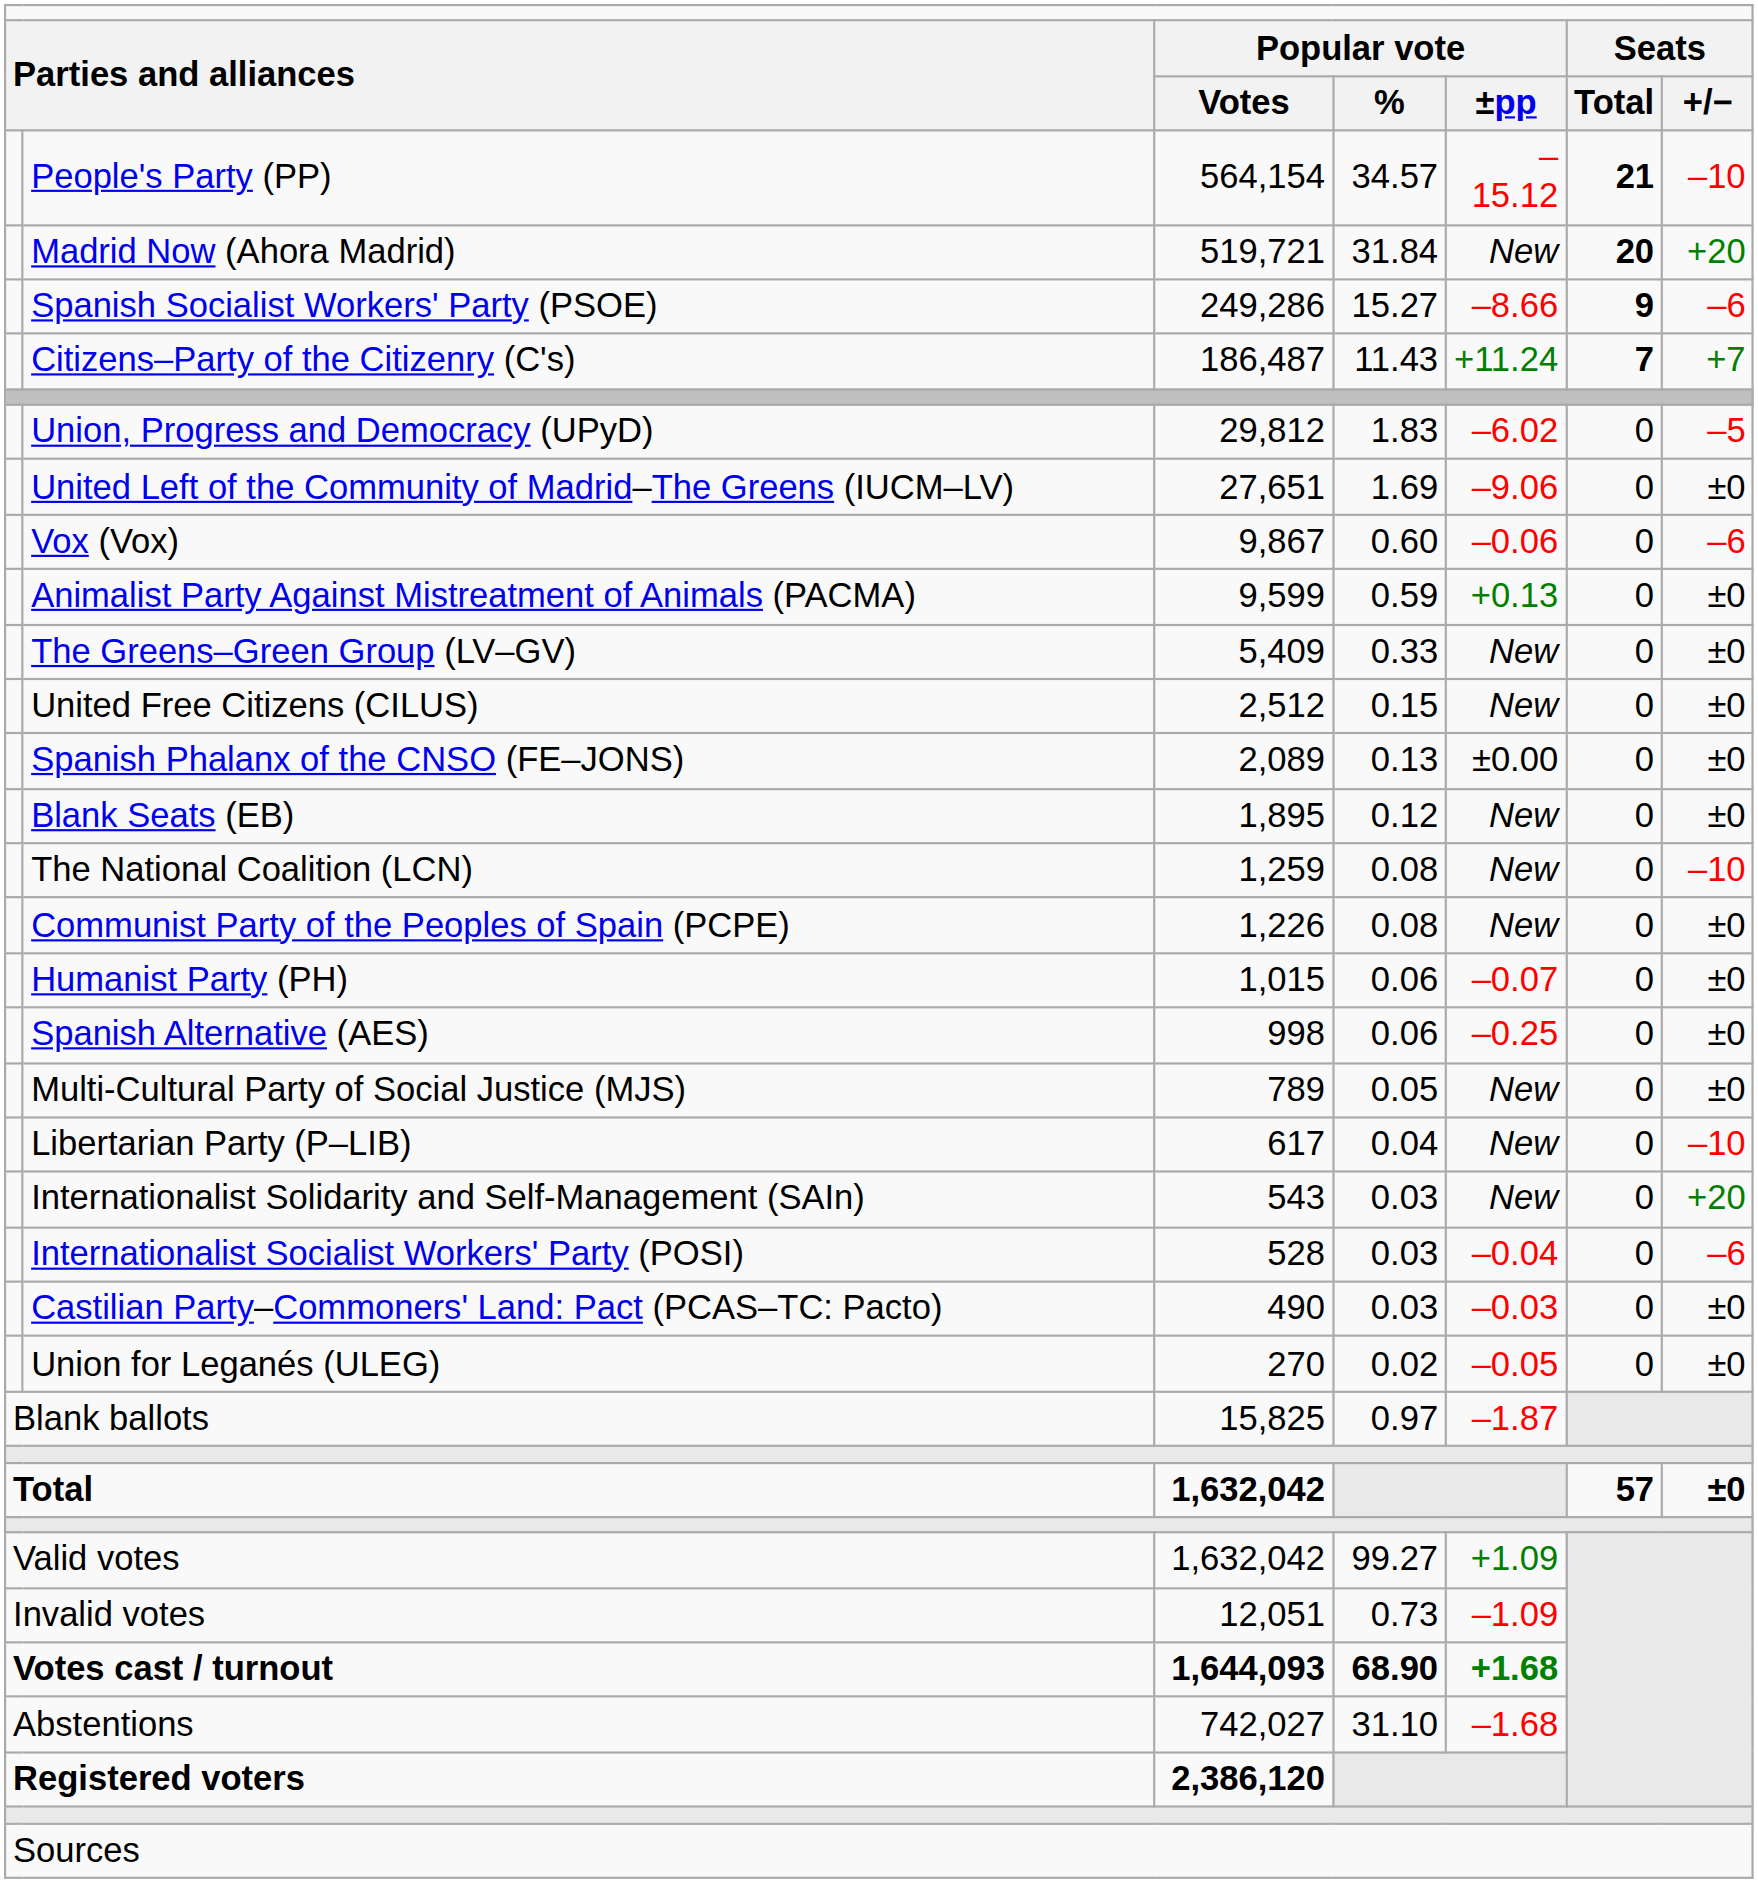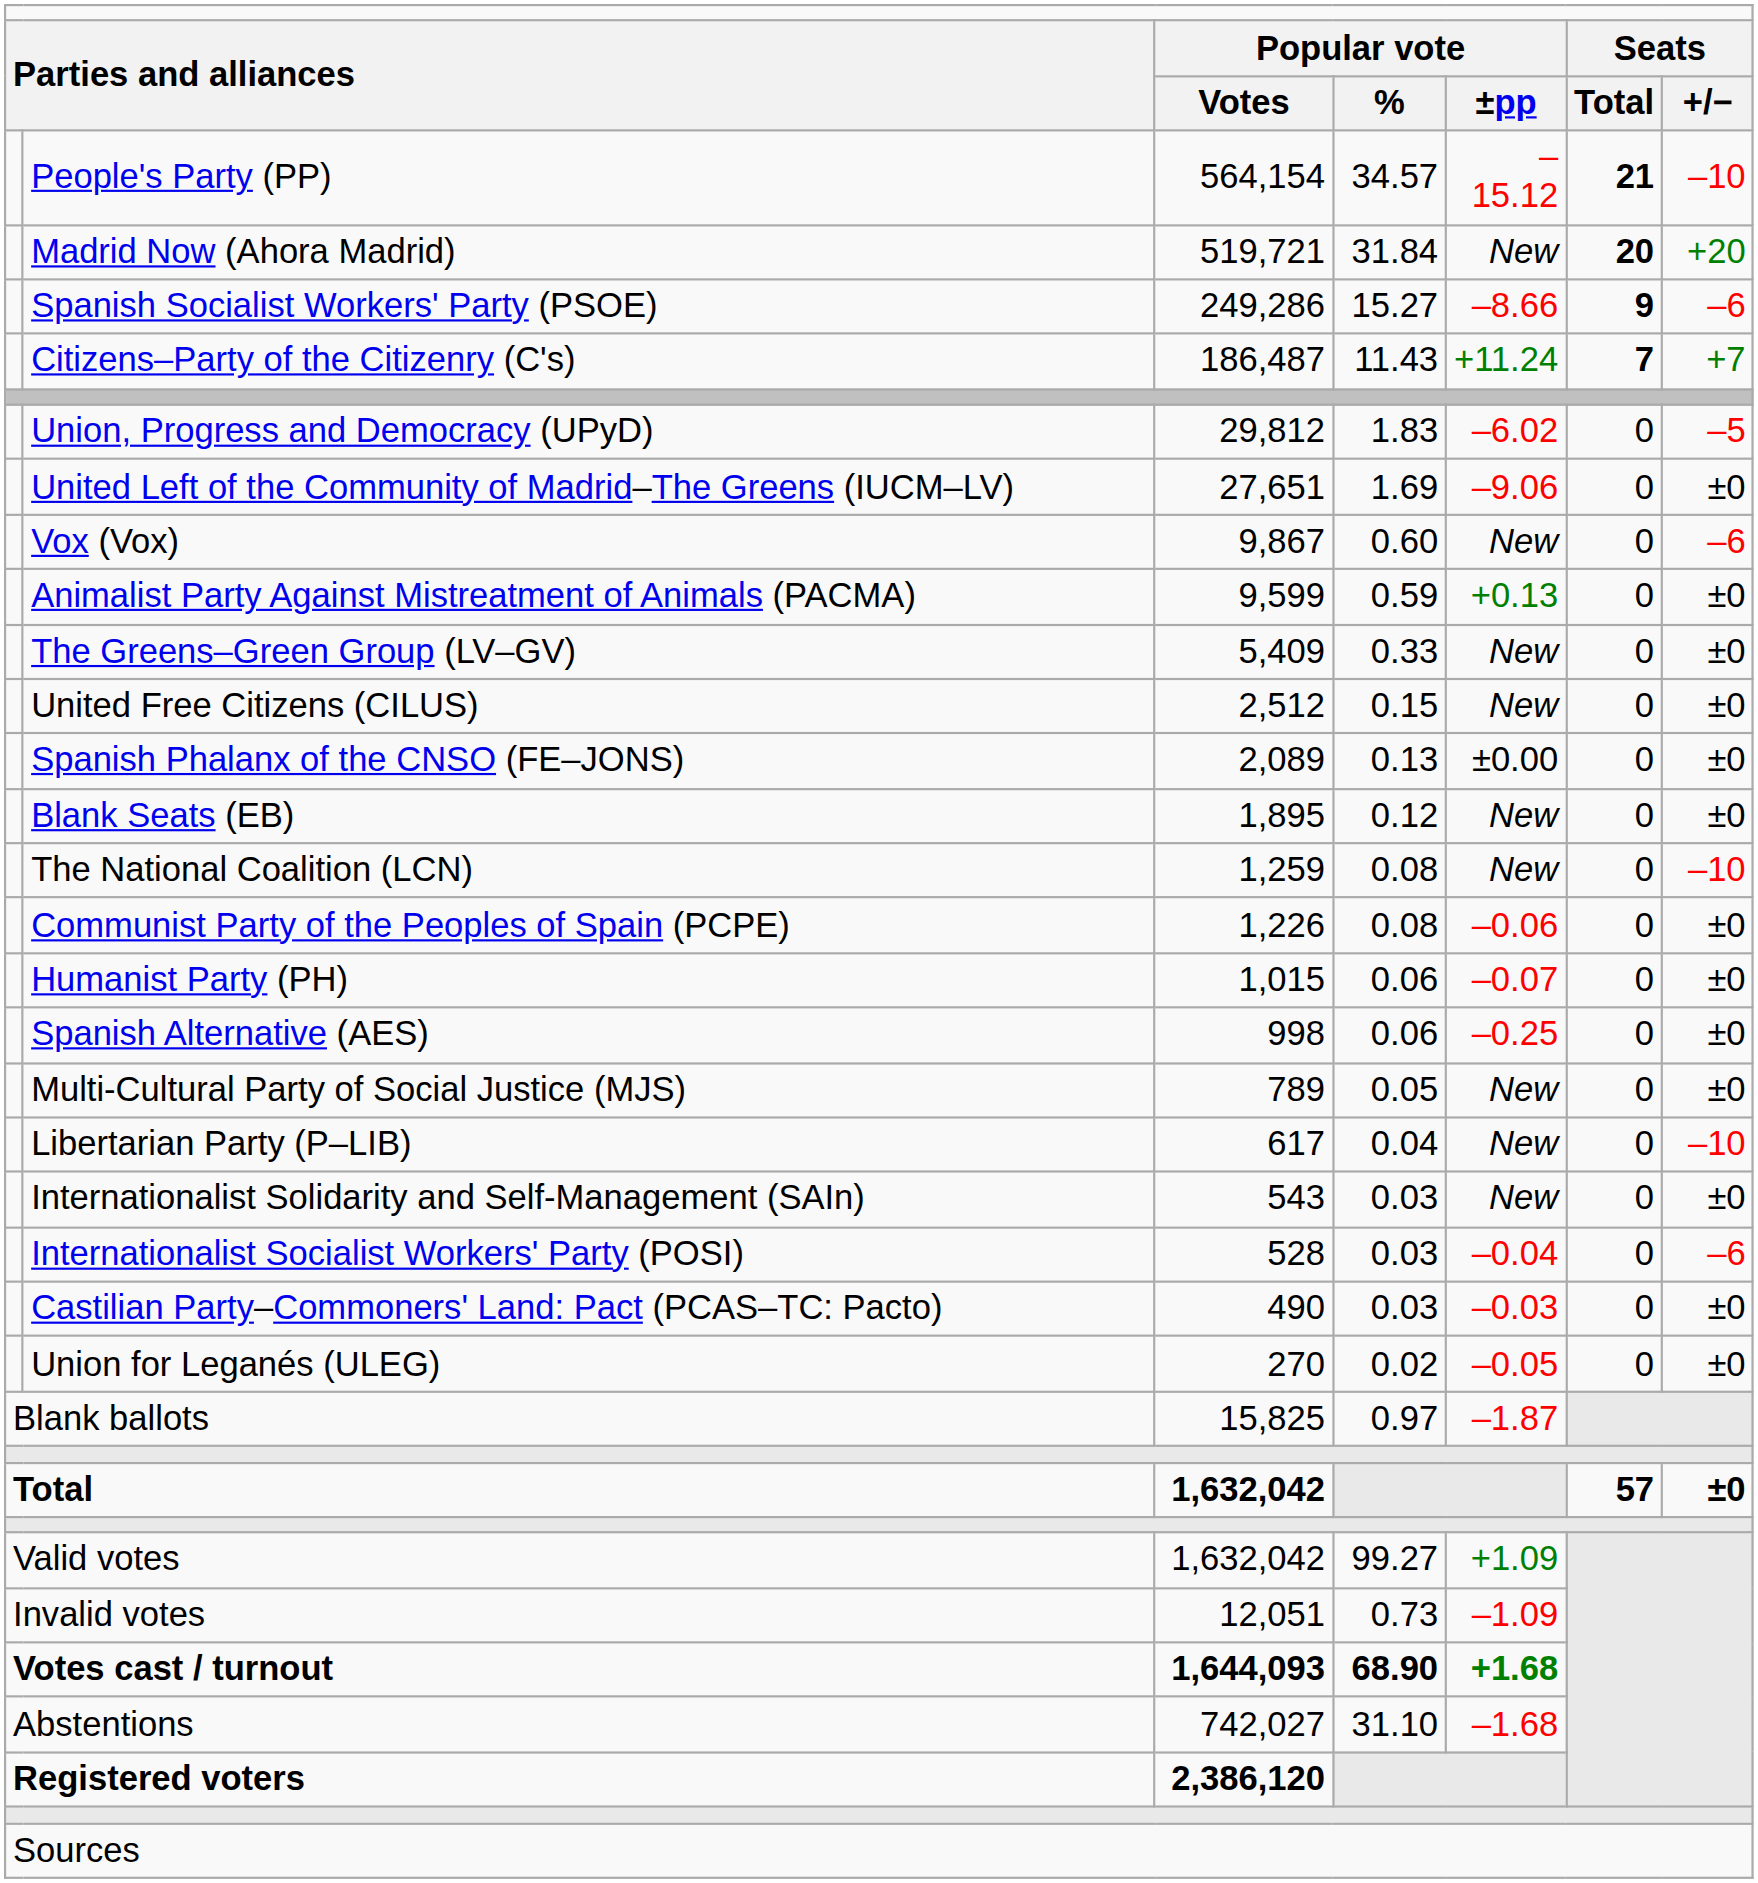(1515, 541) –0.06 -> (1524, 541) New
(1524, 924) New -> (1515, 924) –0.06
(1716, 1198) +20 -> (1726, 1198) ±0
